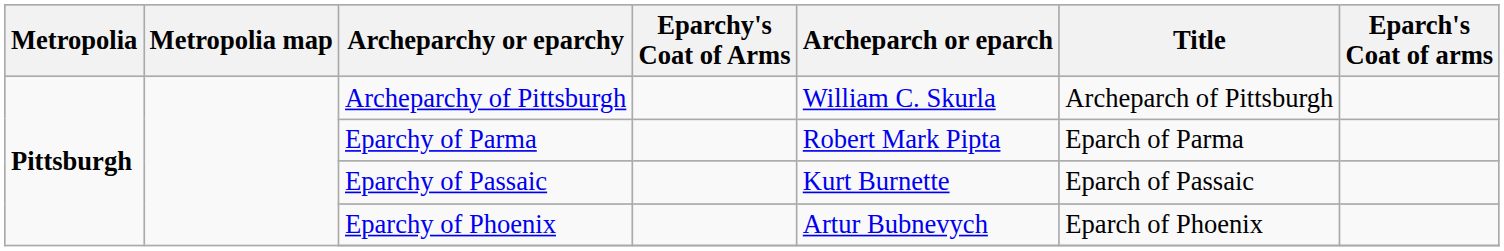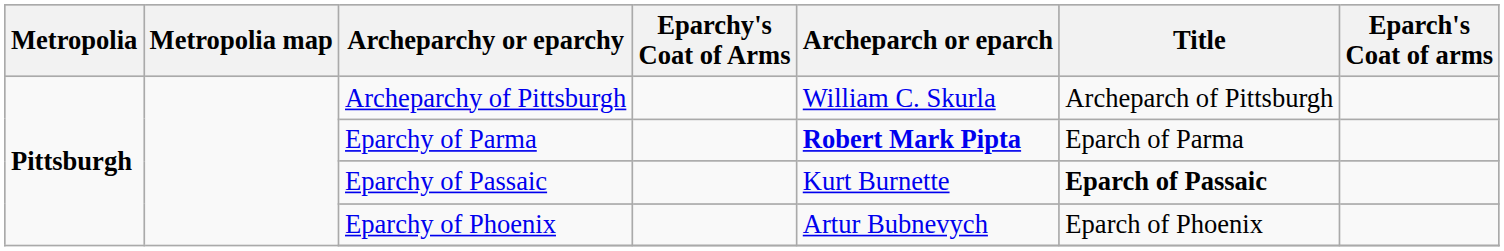(902, 139) normal -> (912, 139) bold
(1160, 181) normal -> (1166, 181) bold
